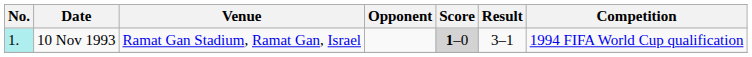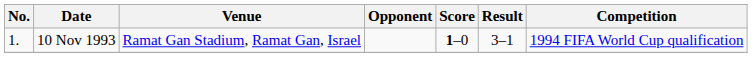(14, 40) paleturquoise background -> (14, 40) no background
(457, 40) lightgrey background -> (457, 40) no background
